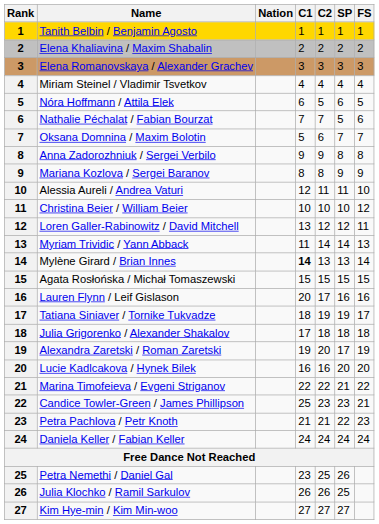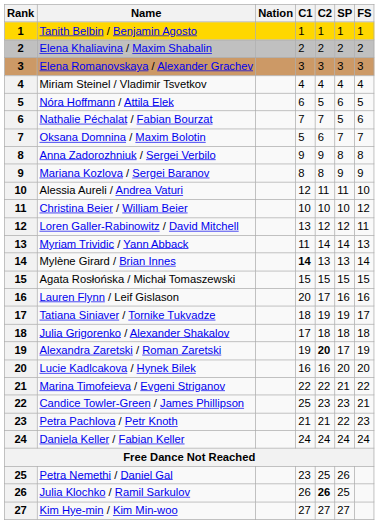(324, 350) normal -> (324, 350) bold
(324, 492) normal -> (324, 492) bold
